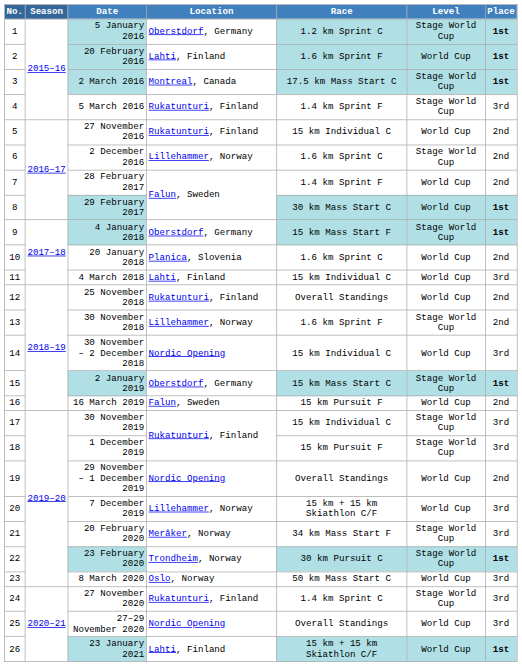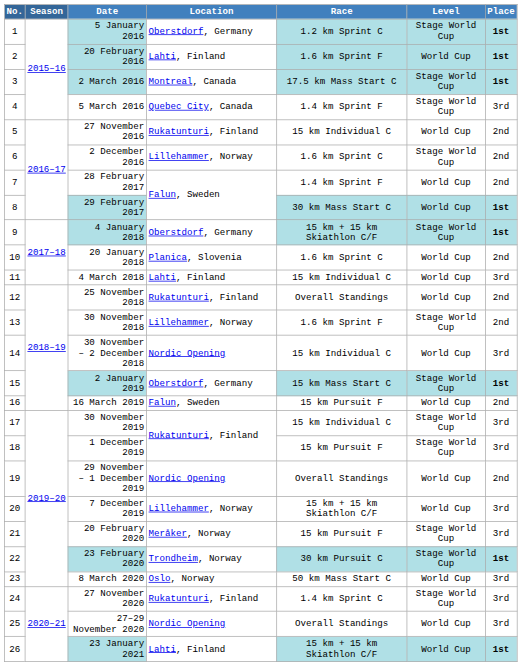(203, 107) Rukatunturi, Finland -> (201, 107) Quebec City, Canada
(342, 233) 15 km Mass Start F -> (342, 233) 15 km + 15 km Skiathlon C/F
(342, 534) 34 km Mass Start F -> (342, 534) 15 km Pursuit F
